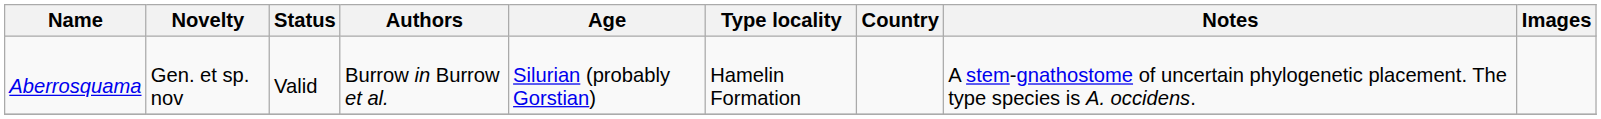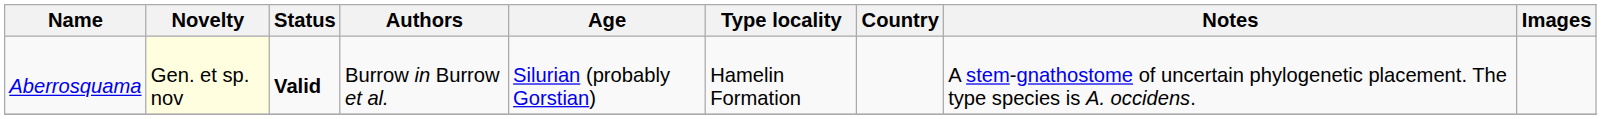(200, 86) no background -> (200, 86) lightyellow background
(296, 86) normal -> (298, 86) bold
